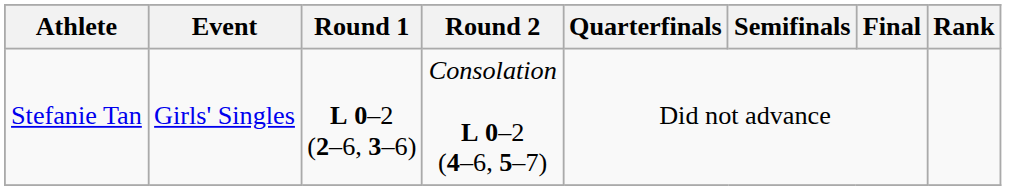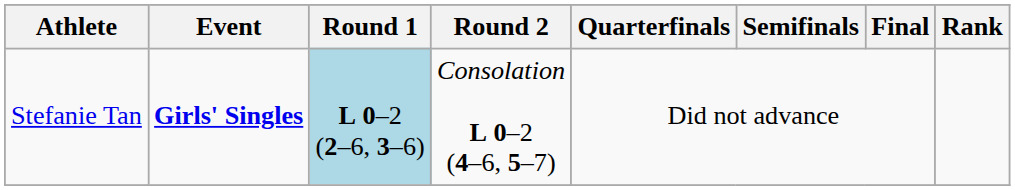(225, 116) normal -> (229, 116) bold
(362, 131) no background -> (370, 131) lightblue background
